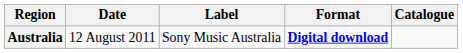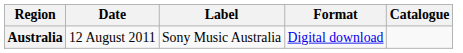(338, 37) bold -> (336, 37) normal
